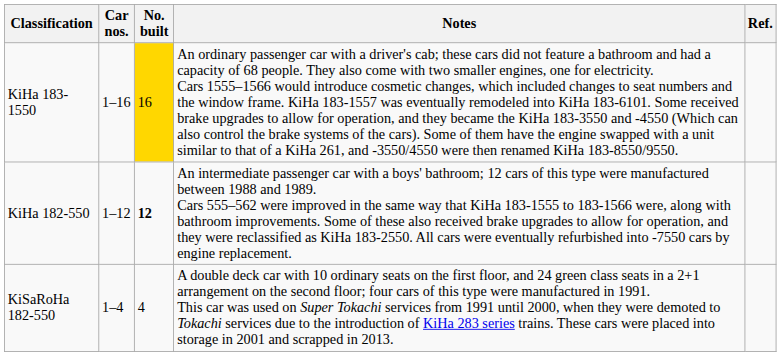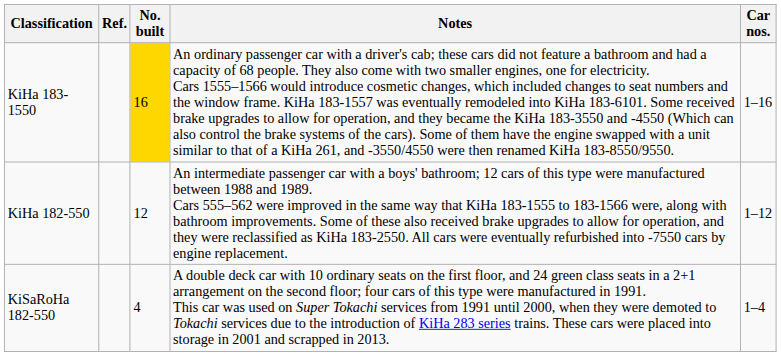columns swapped: (117, 23) <-> (760, 23)
(145, 213) bold -> (141, 213) normal
